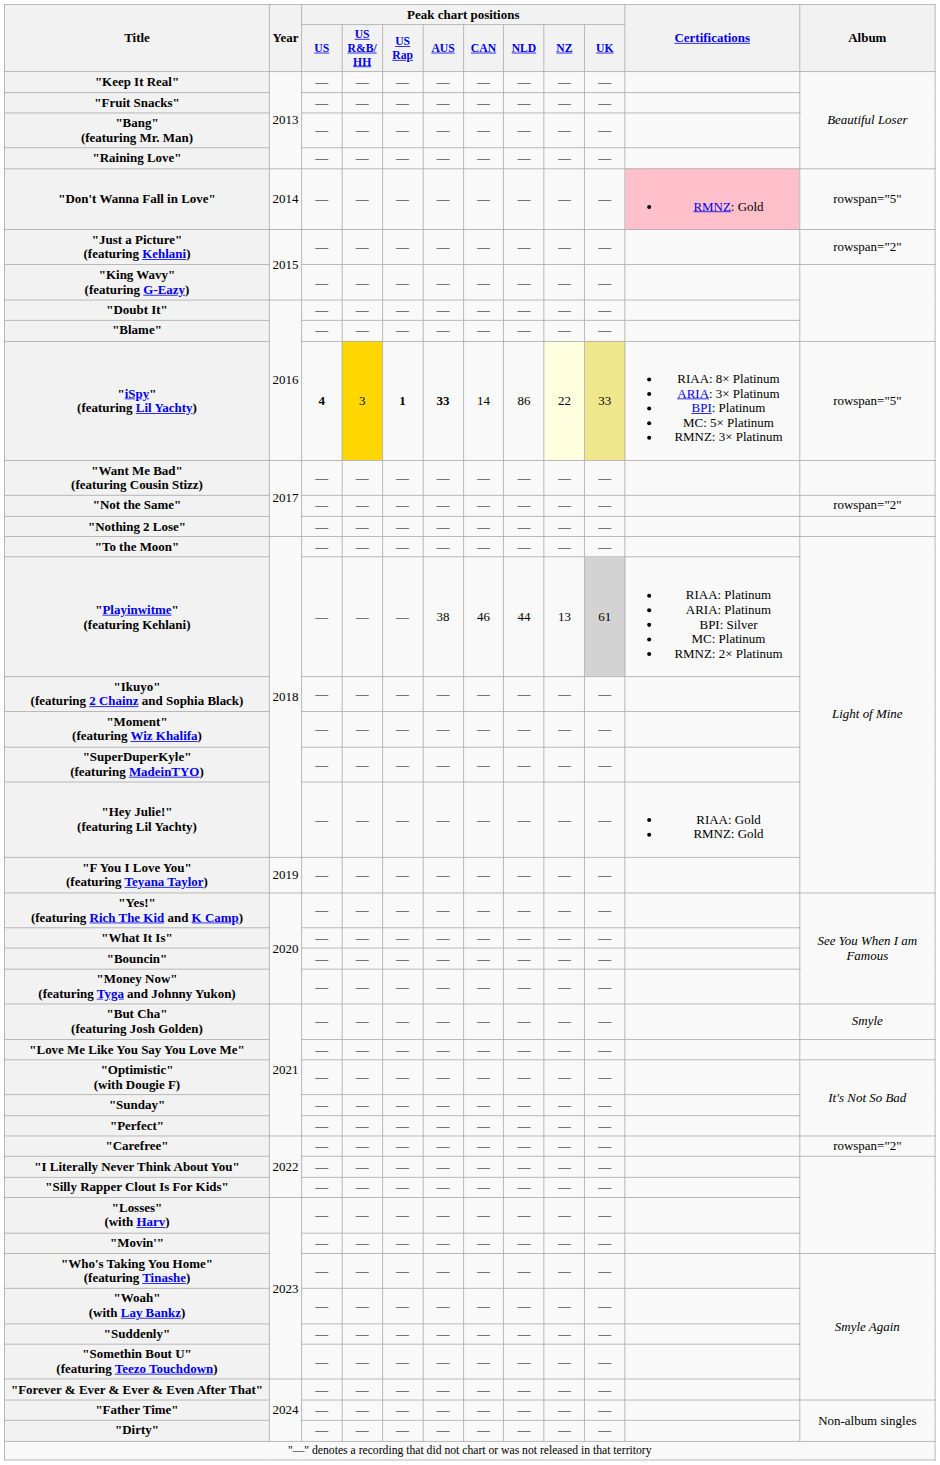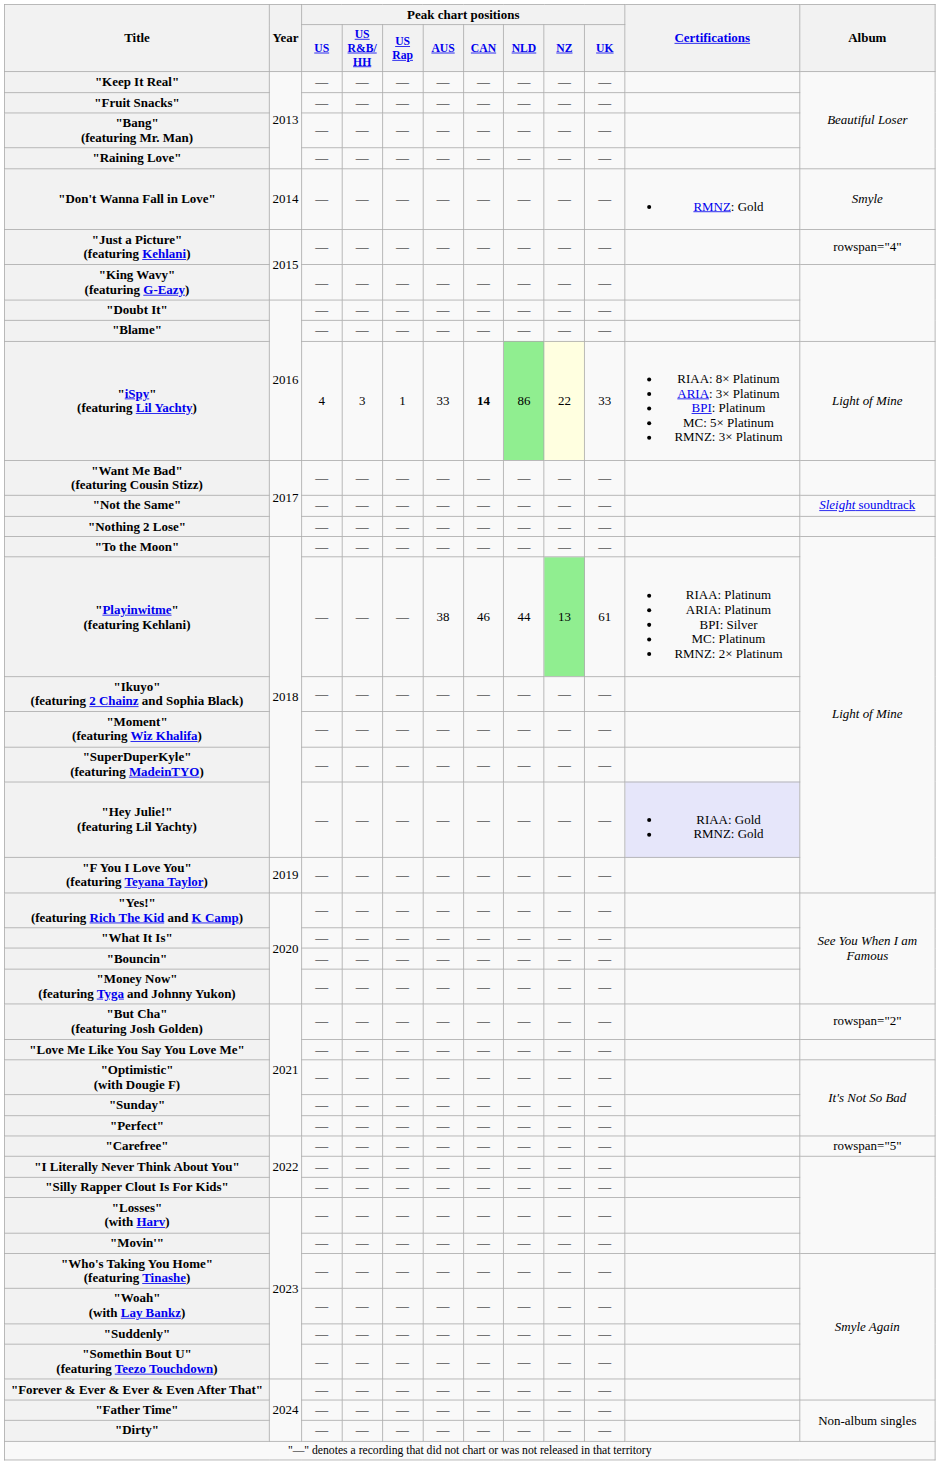(712, 206) pink background -> (712, 206) no background
(867, 199) rowspan="5" -> (867, 199) Smyle
(867, 247) rowspan="2" -> (867, 247) rowspan="4"
(322, 400) bold -> (322, 400) normal
(362, 400) gold background -> (362, 400) no background
(403, 400) bold -> (403, 400) normal
(443, 400) bold -> (443, 400) normal
(483, 400) normal -> (483, 400) bold
(524, 400) no background -> (524, 400) lightgreen background
(605, 400) khaki background -> (605, 400) no background
(867, 400) rowspan="5" -> (867, 400) Light of Mine
(867, 505) rowspan="2" -> (867, 505) Sleight soundtrack
(564, 616) no background -> (564, 616) lightgreen background
(605, 616) lightgrey background -> (605, 616) no background
(712, 827) no background -> (712, 827) lavender background
(867, 1021) Smyle -> (867, 1021) rowspan="2"
(867, 1146) rowspan="2" -> (867, 1146) rowspan="5"
